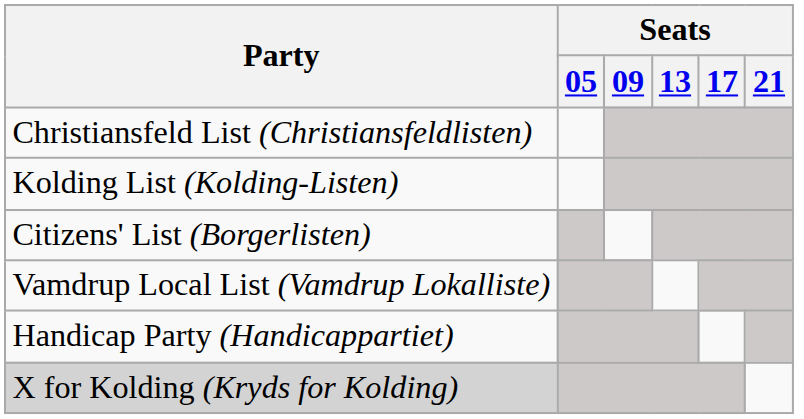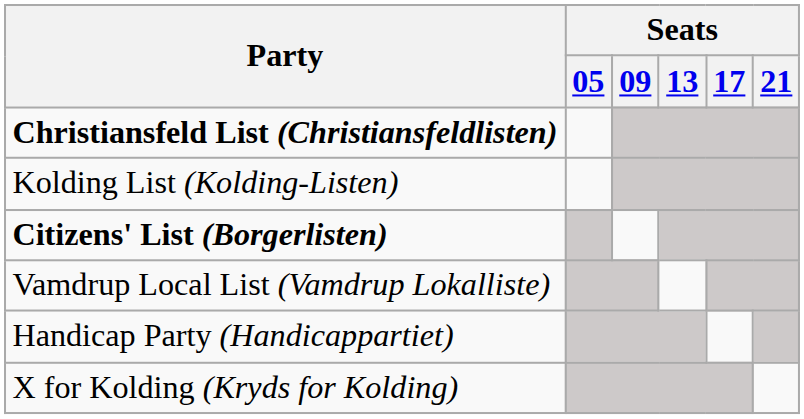(272, 132) normal -> (285, 132) bold
(192, 234) normal -> (200, 234) bold
(235, 387) lightgrey background -> (235, 387) no background
